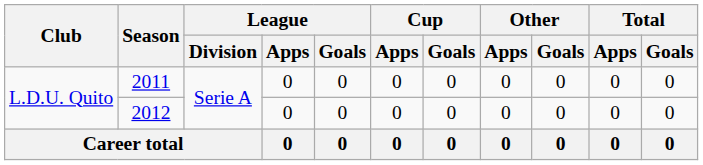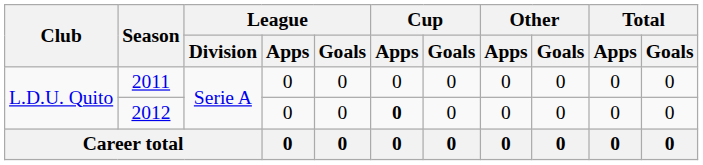(397, 112) normal -> (397, 112) bold
